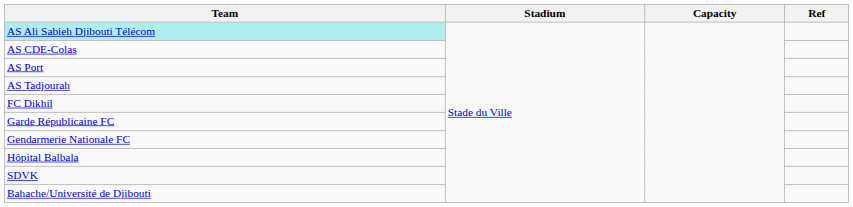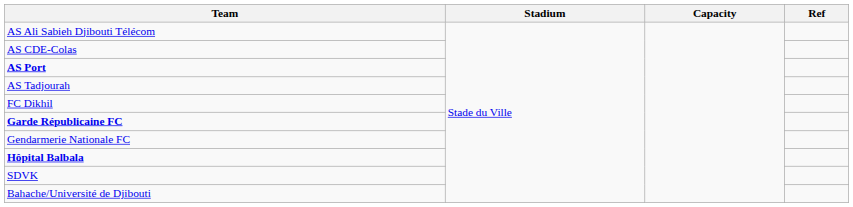(81, 31) paleturquoise background -> (81, 31) no background
(25, 67) normal -> (26, 67) bold
(61, 121) normal -> (65, 121) bold
(43, 157) normal -> (45, 157) bold
